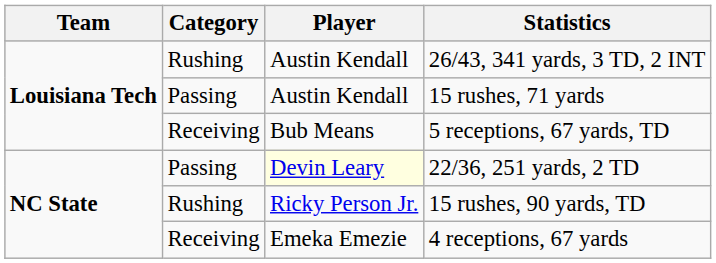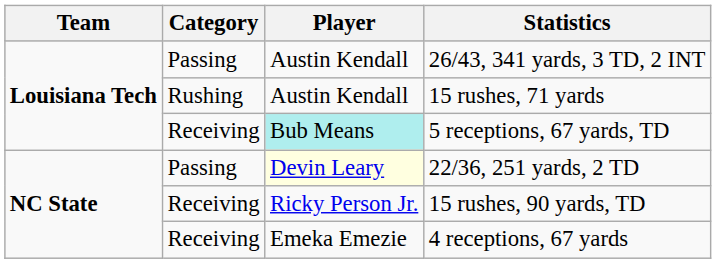(205, 59) Rushing -> (202, 59) Passing
(202, 95) Passing -> (205, 95) Rushing
(322, 131) no background -> (322, 131) paleturquoise background
(205, 203) Rushing -> (213, 203) Receiving
